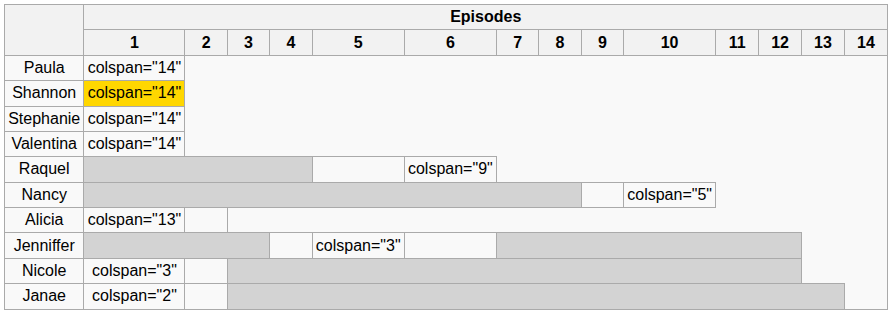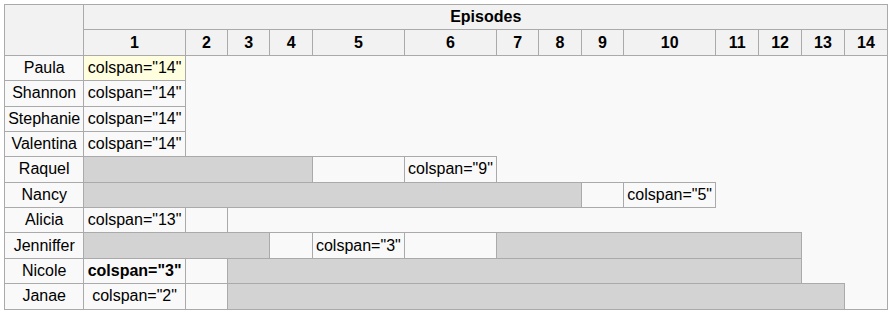(134, 67) no background -> (135, 67) lightyellow background
(134, 93) gold background -> (135, 93) no background
(134, 270) normal -> (135, 270) bold
